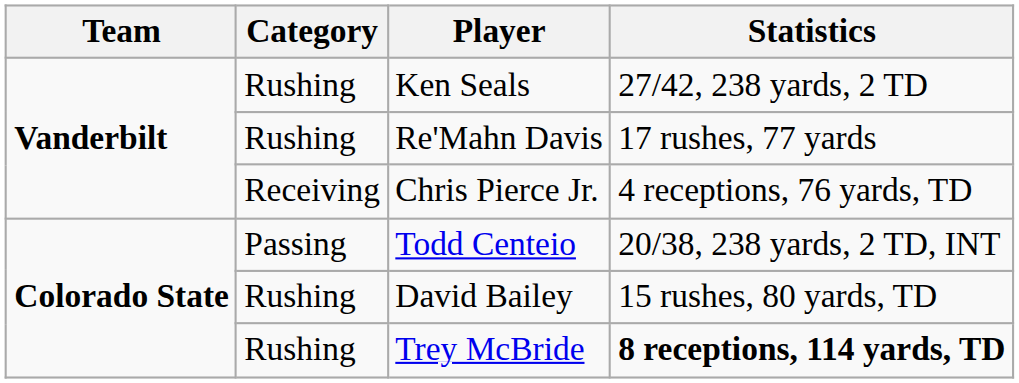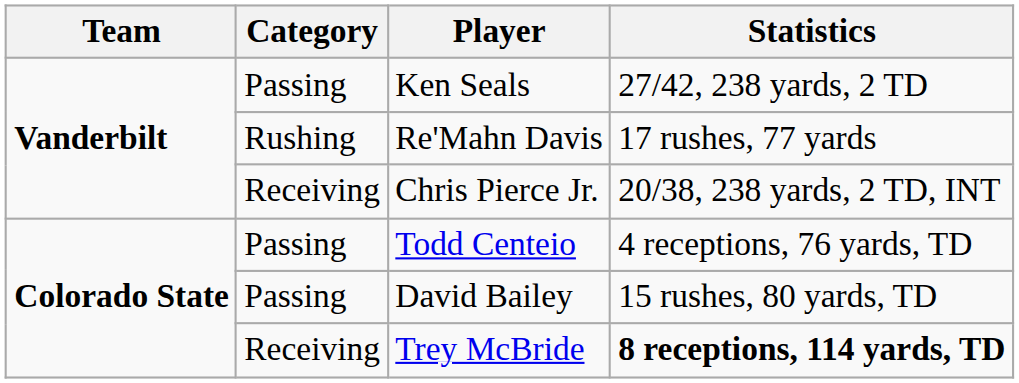(300, 84) Rushing -> (295, 84) Passing
(795, 190) 4 receptions, 76 yards, TD -> (809, 190) 20/38, 238 yards, 2 TD, INT
(809, 243) 20/38, 238 yards, 2 TD, INT -> (795, 243) 4 receptions, 76 yards, TD
(300, 296) Rushing -> (295, 296) Passing
(300, 349) Rushing -> (312, 349) Receiving
